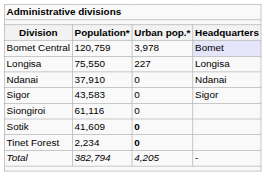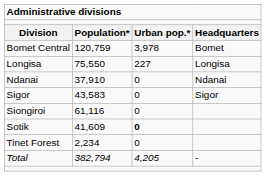(209, 48) lavender background -> (209, 48) no background
(137, 142) bold -> (137, 142) normal
